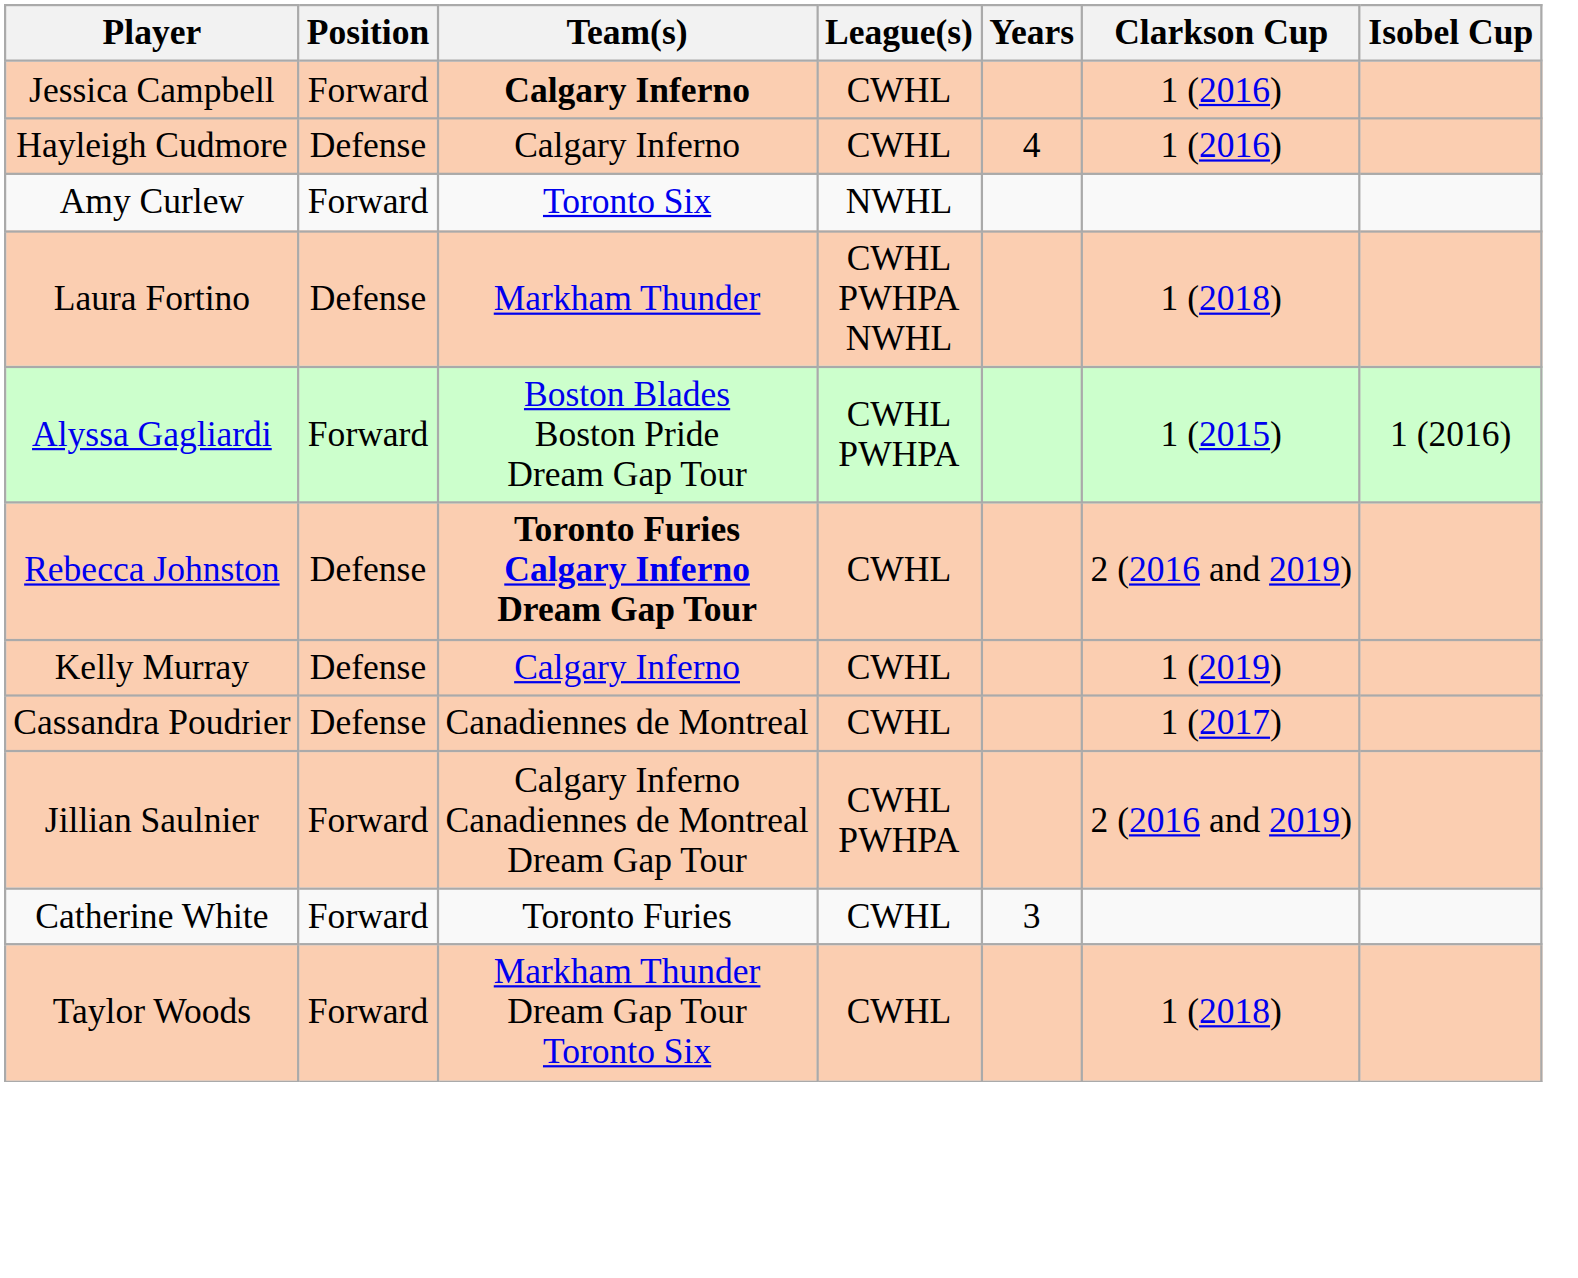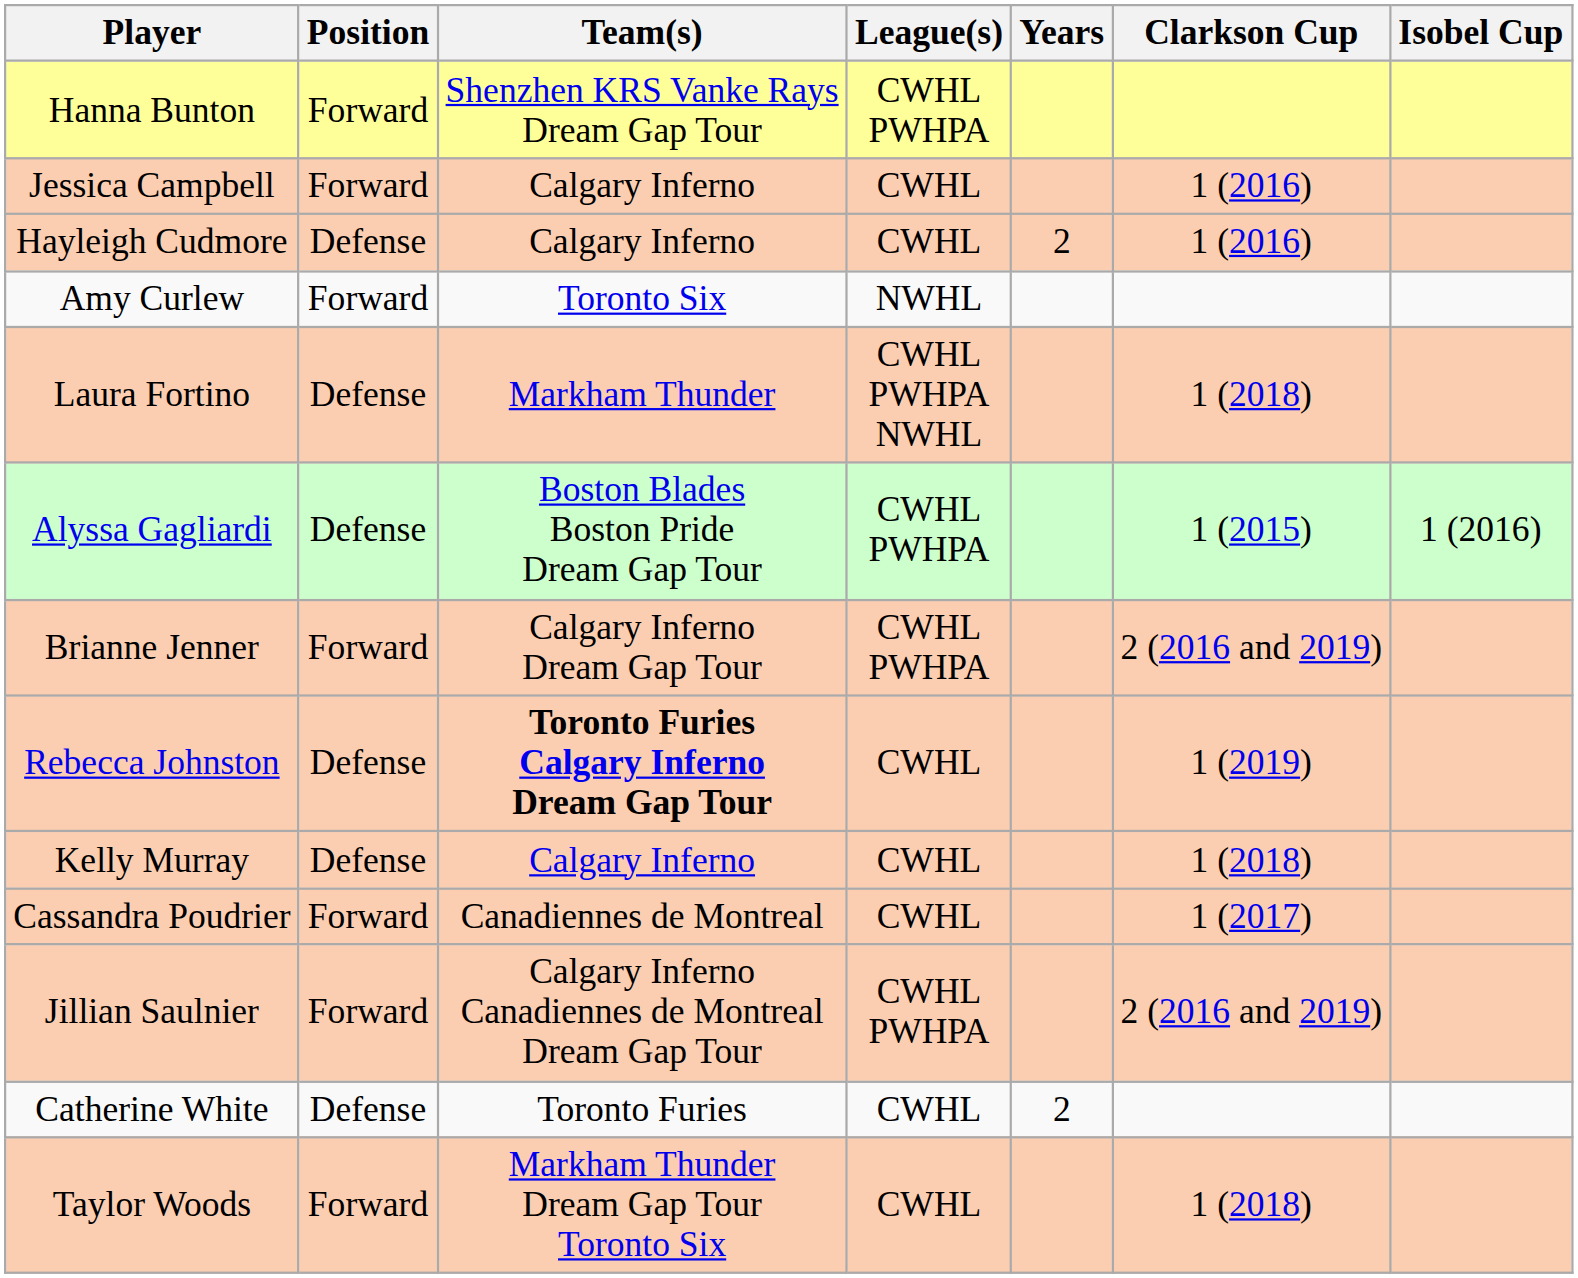+ row: (152, 108)
(627, 88) bold -> (642, 185) normal
(1032, 145) 4 -> (1062, 241) 2
(368, 434) Forward -> (368, 530) Defense
+ row: (152, 646)
(1221, 570) 2 (2016 and 2019) -> (1251, 763) 1 (2019)
(1221, 666) 1 (2019) -> (1251, 859) 1 (2018)
(368, 723) Defense -> (368, 915) Forward
(368, 915) Forward -> (368, 1108) Defense
(1032, 915) 3 -> (1062, 1108) 2
